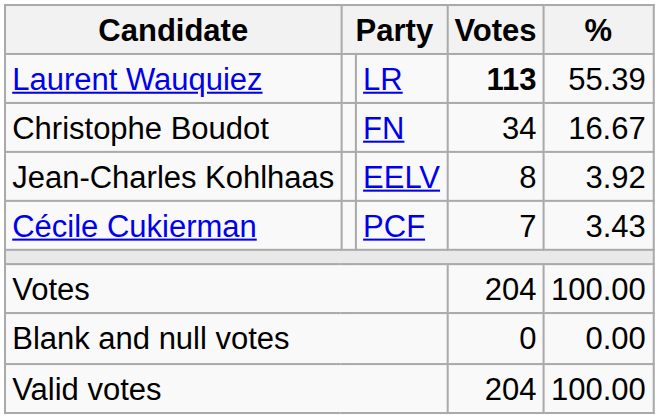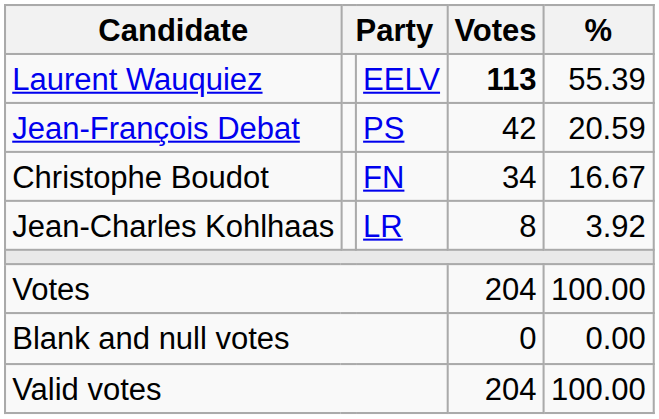(383, 79) LR -> (402, 79) EELV
+ row: (156, 128)
(402, 177) EELV -> (383, 226) LR
- row: (134, 226)
